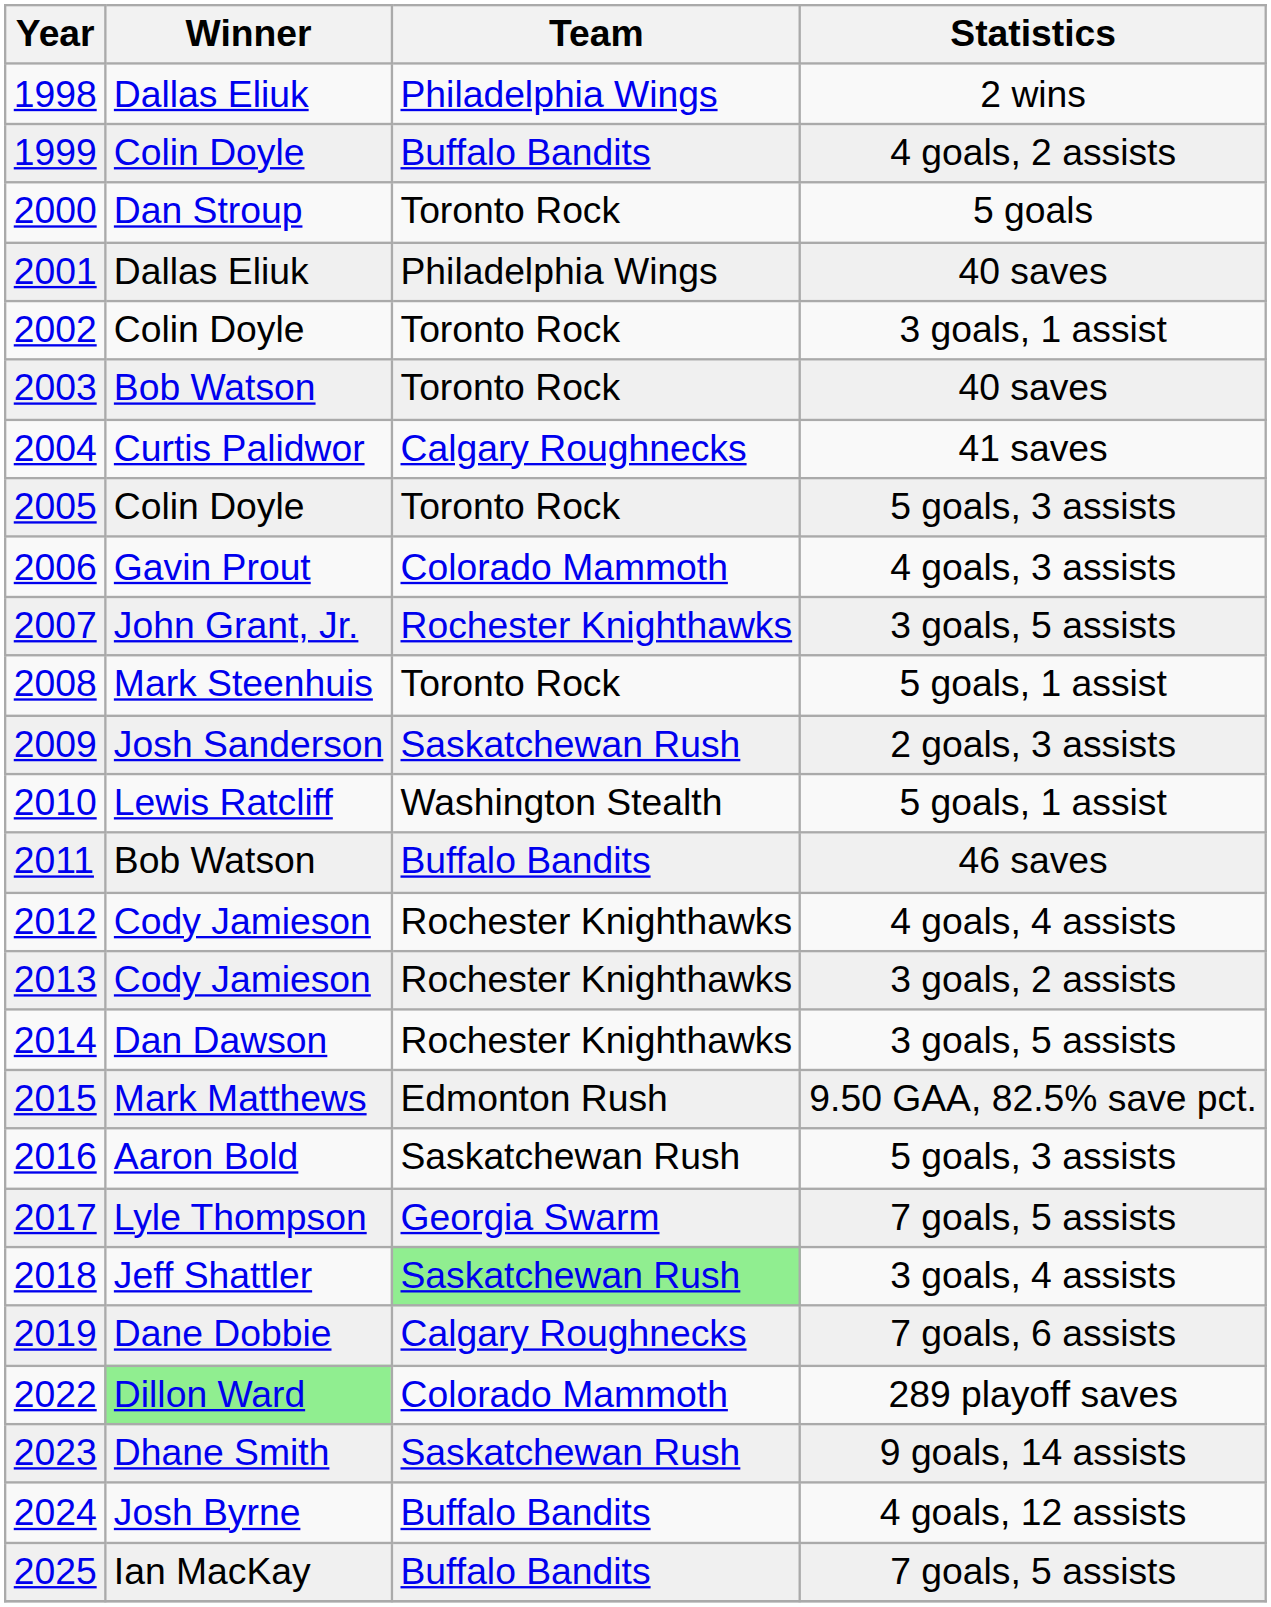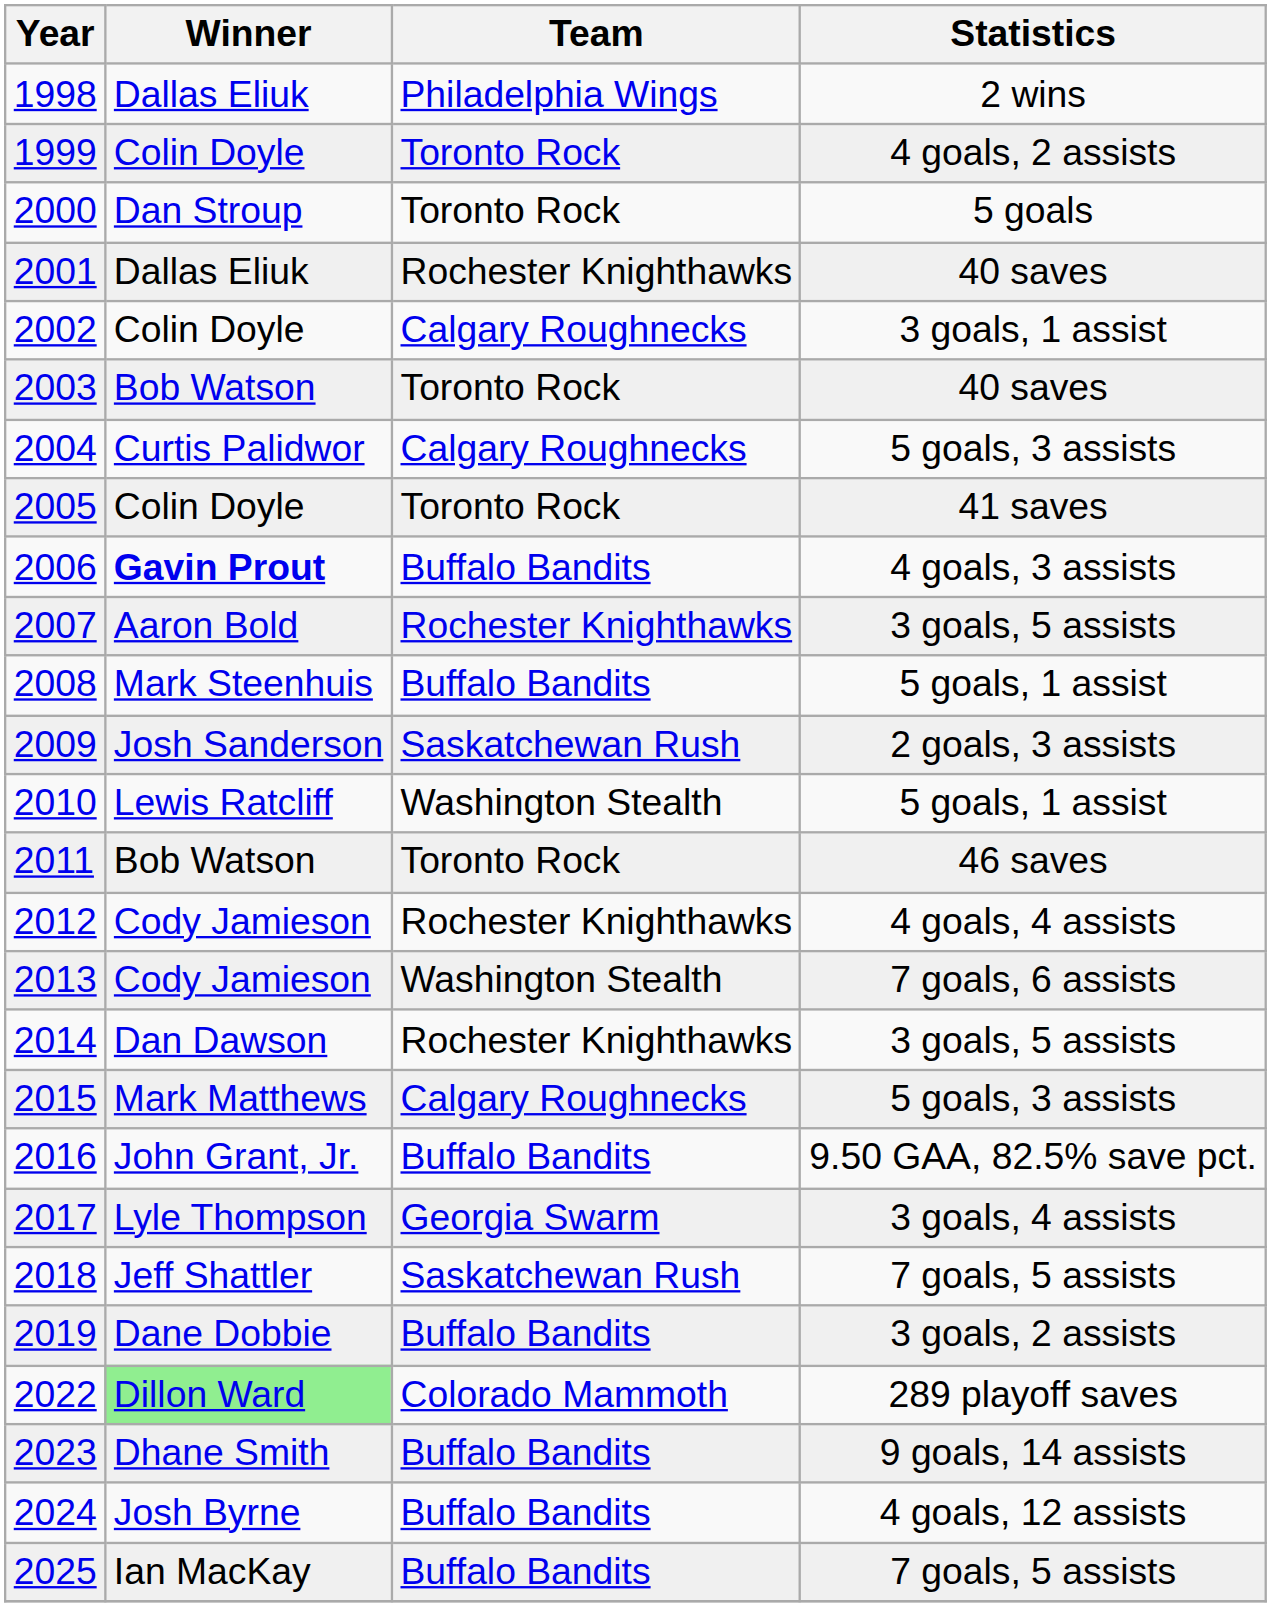(526, 152) Buffalo Bandits -> (510, 152) Toronto Rock
(559, 270) Philadelphia Wings -> (596, 270) Rochester Knighthawks
(510, 329) Toronto Rock -> (574, 329) Calgary Roughnecks
(1033, 447) 41 saves -> (1033, 447) 5 goals, 3 assists
(1033, 507) 5 goals, 3 assists -> (1033, 507) 41 saves
(212, 566) normal -> (220, 566) bold
(564, 566) Colorado Mammoth -> (526, 566) Buffalo Bandits
(236, 625) John Grant, Jr. -> (206, 625) Aaron Bold
(510, 684) Toronto Rock -> (526, 684) Buffalo Bandits
(526, 861) Buffalo Bandits -> (510, 861) Toronto Rock
(596, 980) Rochester Knighthawks -> (561, 980) Washington Stealth
(1033, 980) 3 goals, 2 assists -> (1033, 980) 7 goals, 6 assists
(534, 1098) Edmonton Rush -> (574, 1098) Calgary Roughnecks
(1033, 1098) 9.50 GAA, 82.5% save pct. -> (1033, 1098) 5 goals, 3 assists
(206, 1157) Aaron Bold -> (236, 1157) John Grant, Jr.
(570, 1157) Saskatchewan Rush -> (526, 1157) Buffalo Bandits
(1033, 1157) 5 goals, 3 assists -> (1033, 1157) 9.50 GAA, 82.5% save pct.
(1033, 1216) 7 goals, 5 assists -> (1033, 1216) 3 goals, 4 assists
(570, 1275) lightgreen background -> (570, 1275) no background
(1033, 1275) 3 goals, 4 assists -> (1033, 1275) 7 goals, 5 assists
(574, 1334) Calgary Roughnecks -> (526, 1334) Buffalo Bandits
(1033, 1334) 7 goals, 6 assists -> (1033, 1334) 3 goals, 2 assists
(570, 1453) Saskatchewan Rush -> (526, 1453) Buffalo Bandits
